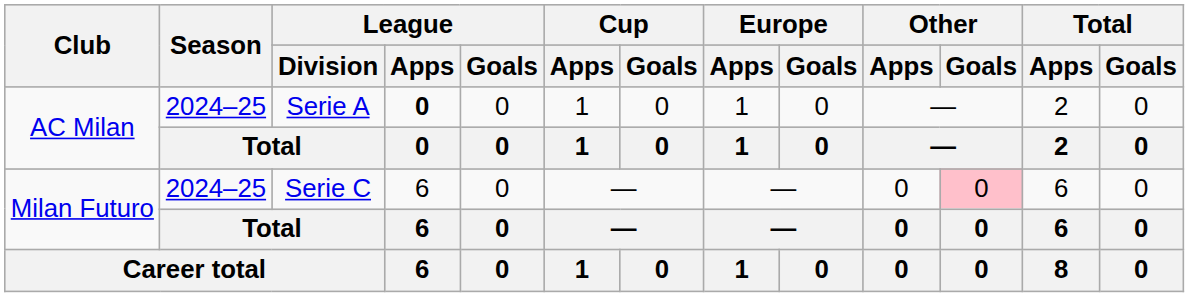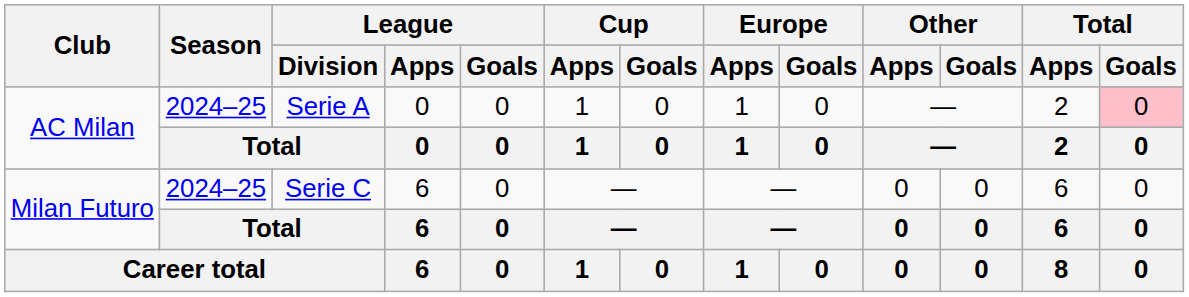(422, 106) bold -> (422, 106) normal
(1141, 106) no background -> (1141, 106) pink background
(981, 188) pink background -> (981, 188) no background
